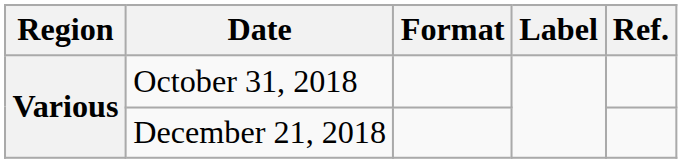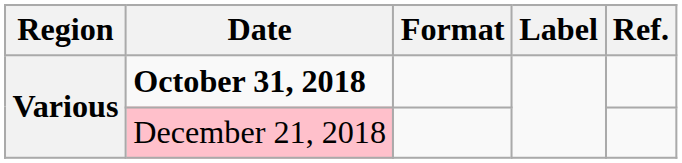(245, 81) normal -> (250, 81) bold
(260, 132) no background -> (260, 132) pink background
